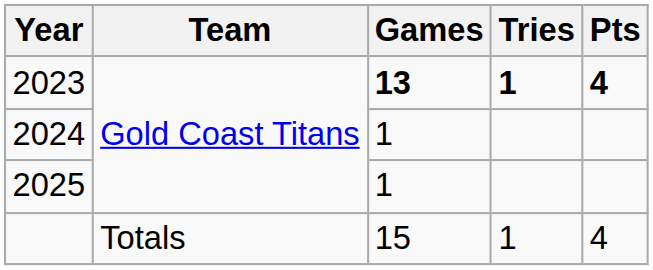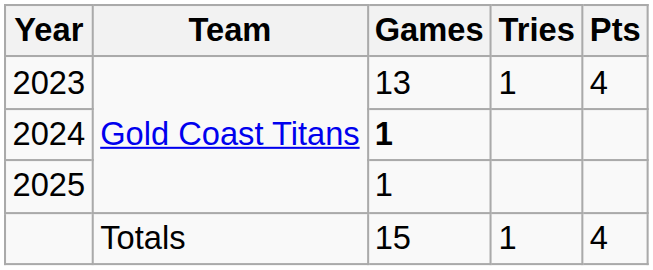(393, 82) bold -> (393, 82) normal
(508, 82) bold -> (508, 82) normal
(599, 82) bold -> (599, 82) normal
(384, 133) normal -> (384, 133) bold
